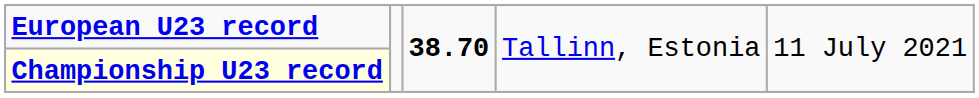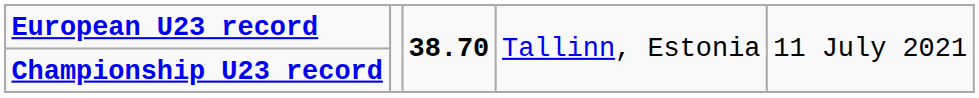(197, 71) lightyellow background -> (197, 71) no background
